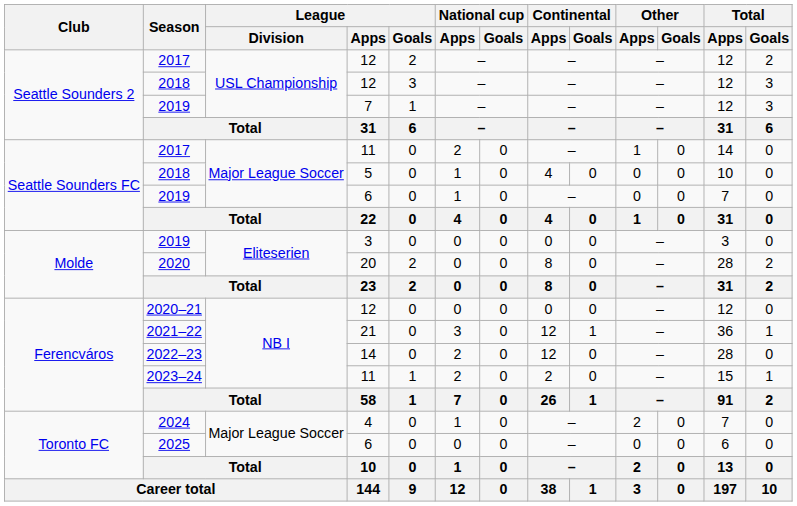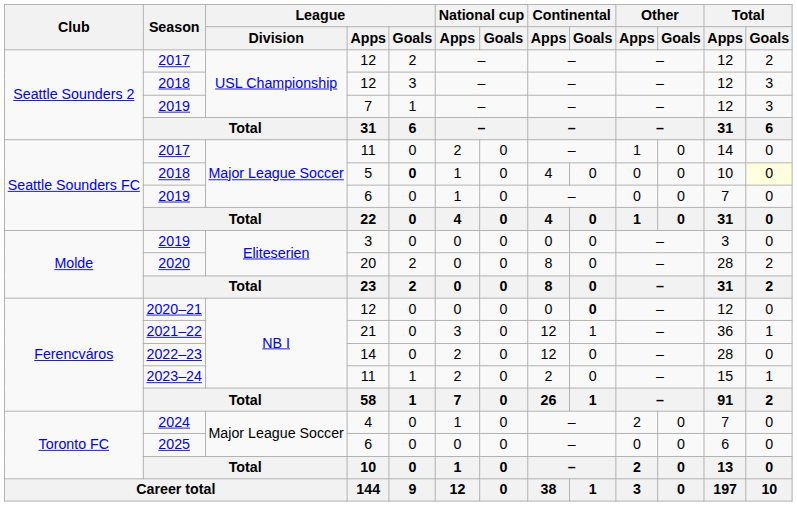(412, 173) normal -> (412, 173) bold
(769, 173) no background -> (769, 173) lightyellow background
(593, 309) normal -> (593, 309) bold
